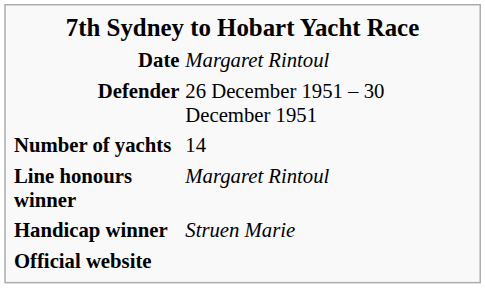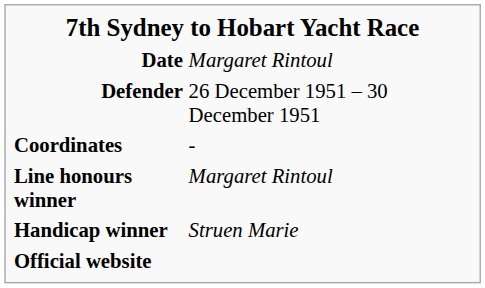- row: (93, 145)
+ row: (68, 145)
